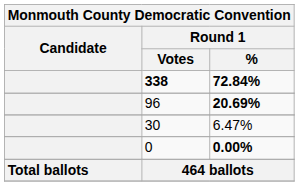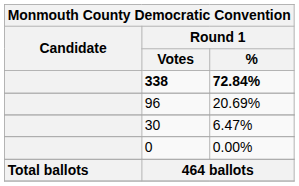(236, 103) bold -> (236, 103) normal
(233, 147) bold -> (233, 147) normal
